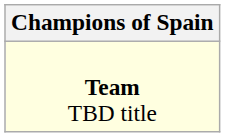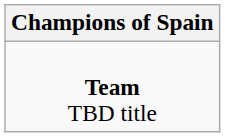(112, 99) lightyellow background -> (112, 99) no background
